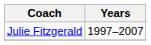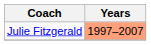(115, 31) no background -> (115, 31) lightsalmon background
